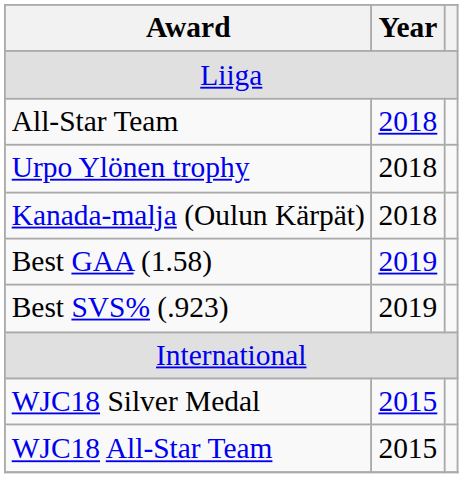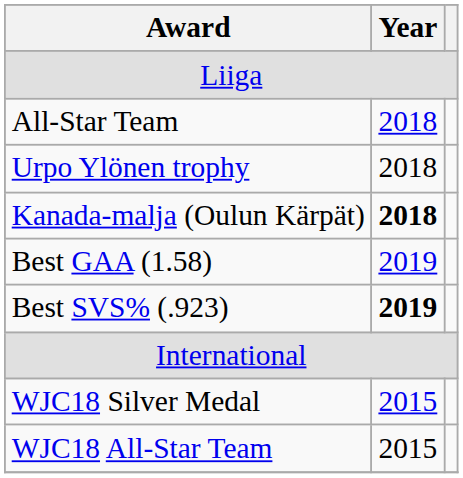(408, 214) normal -> (408, 214) bold
(408, 307) normal -> (408, 307) bold
